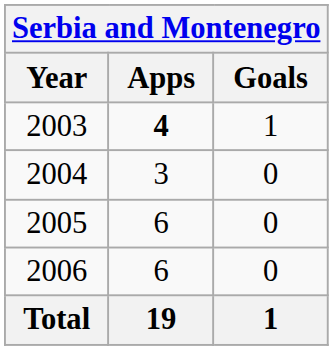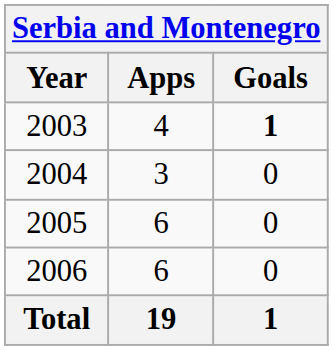(161, 125) bold -> (161, 125) normal
(271, 125) normal -> (271, 125) bold
